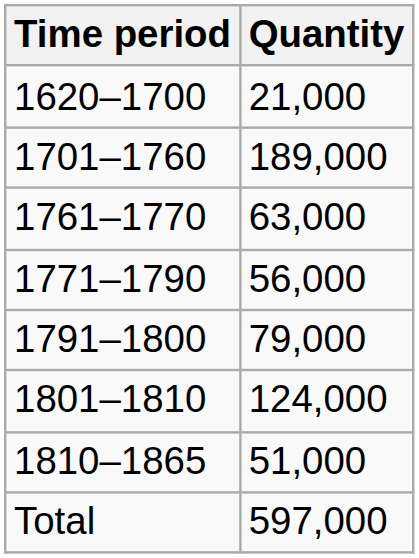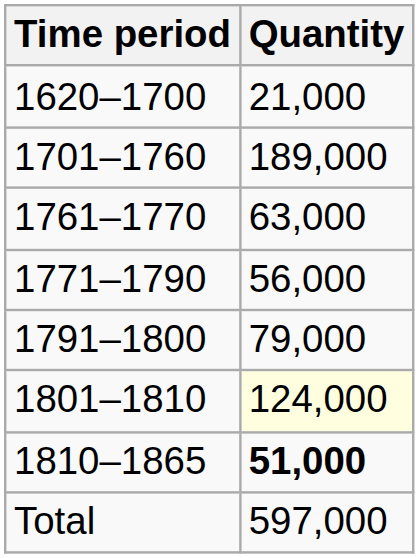(318, 400) no background -> (318, 400) lightyellow background
(307, 461) normal -> (307, 461) bold
